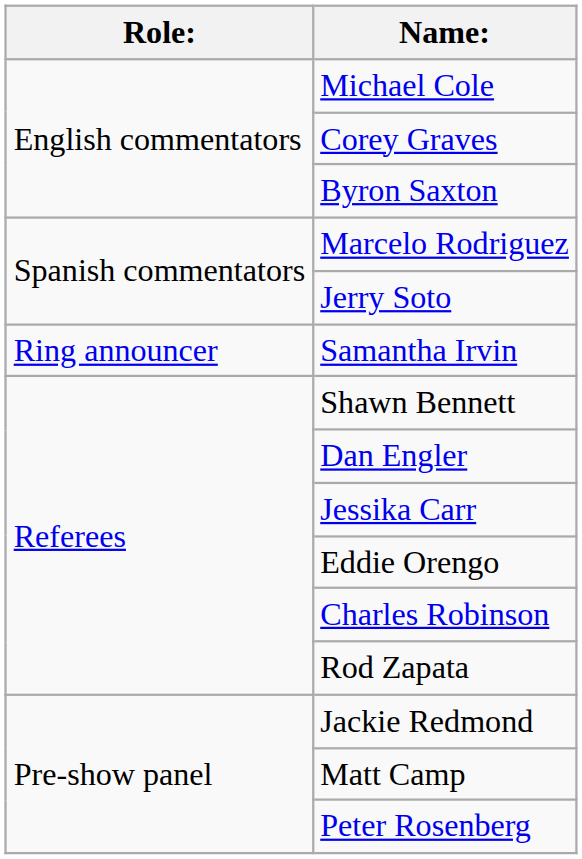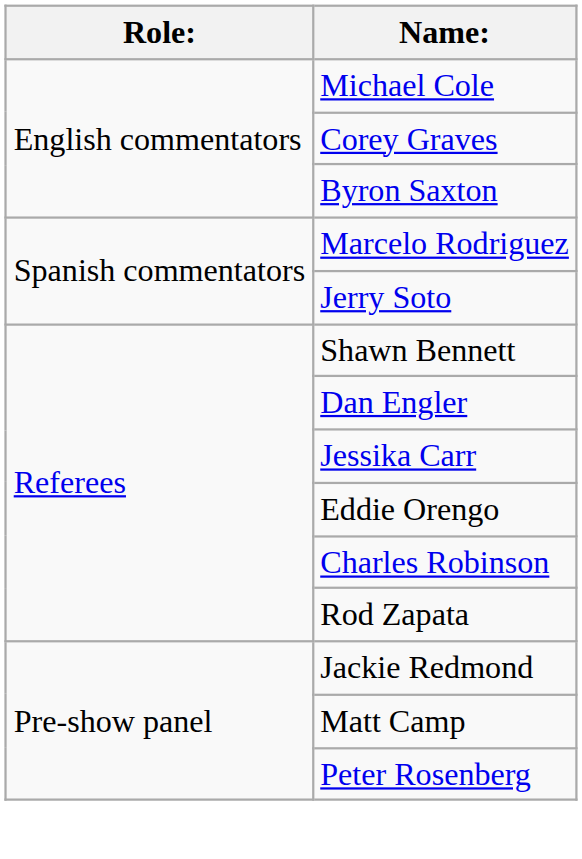- row: (419, 349)
